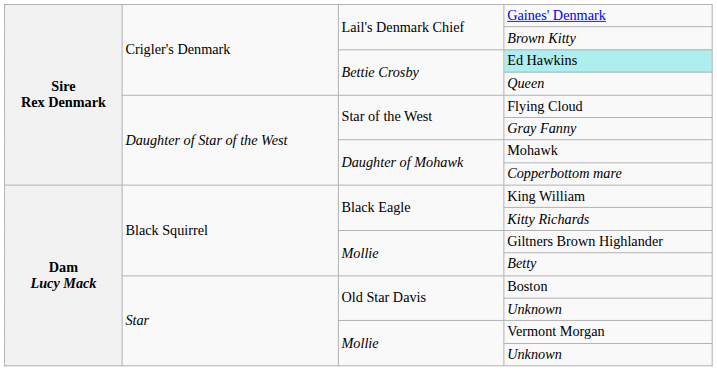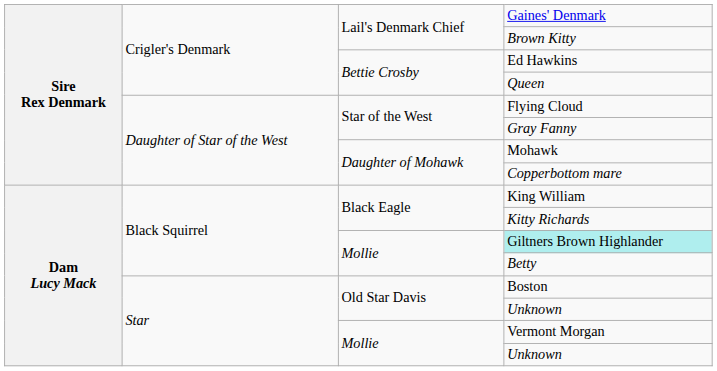(542, 60) paleturquoise background -> (542, 60) no background
(585, 241) no background -> (585, 241) paleturquoise background
